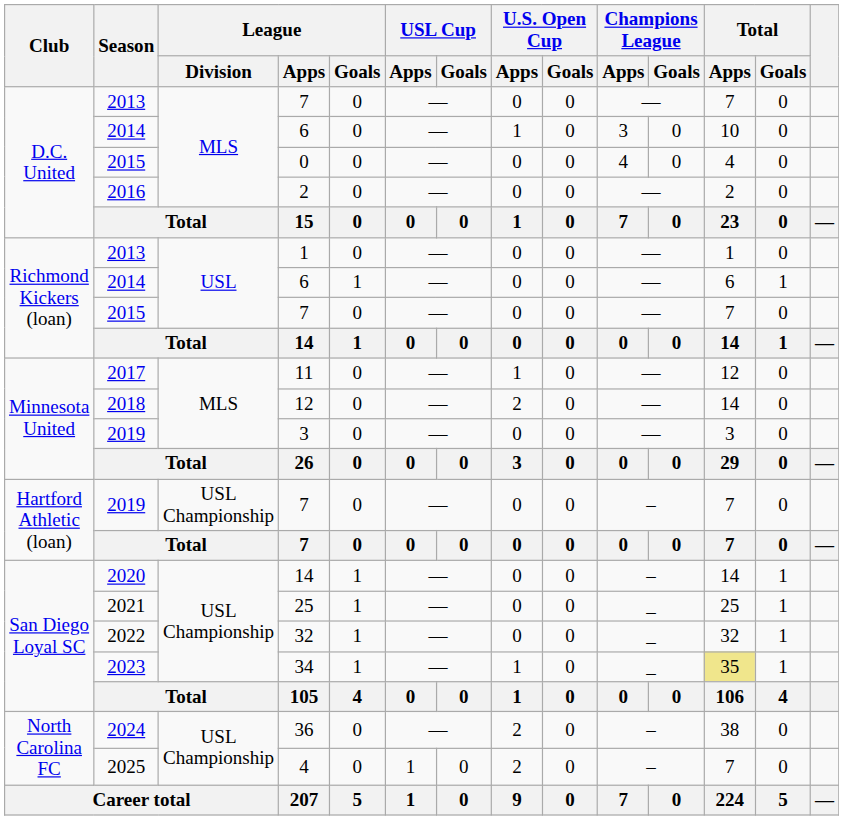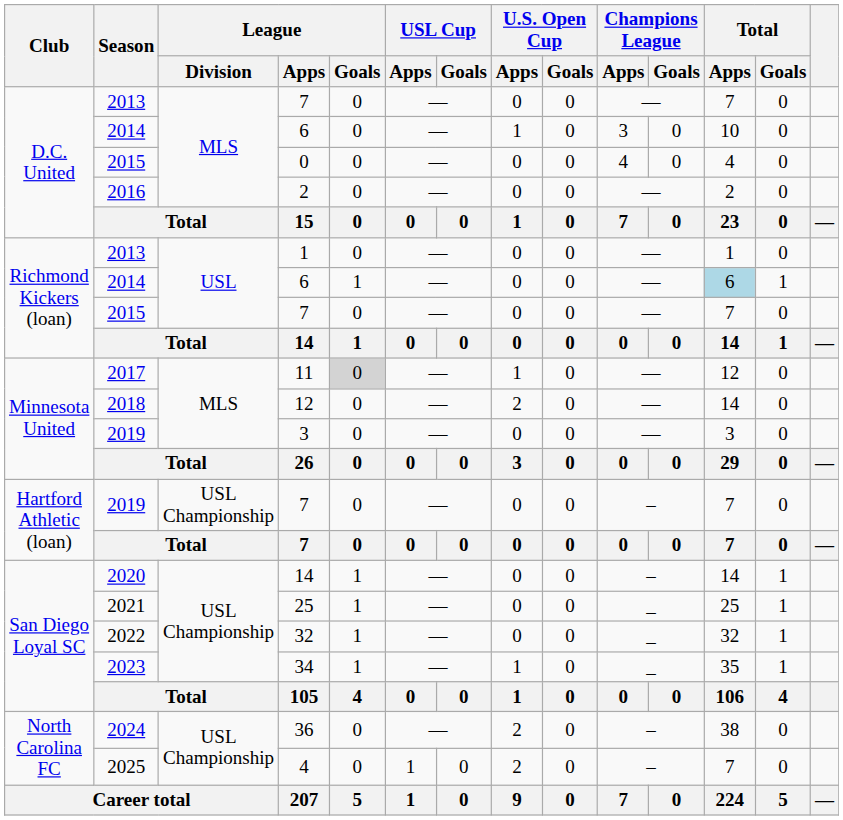(730, 282) no background -> (730, 282) lightblue background
(357, 373) no background -> (357, 373) lightgrey background
(730, 666) khaki background -> (730, 666) no background
